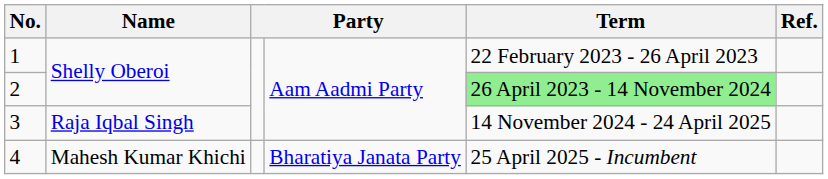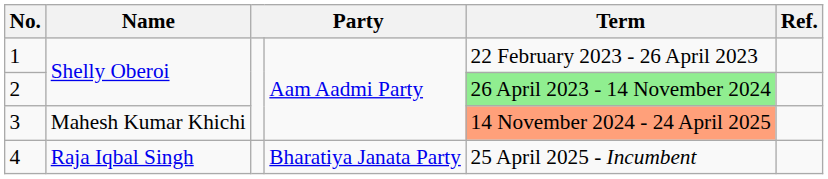(122, 122) Raja Iqbal Singh -> (148, 122) Mahesh Kumar Khichi
(621, 122) no background -> (621, 122) lightsalmon background
(148, 156) Mahesh Kumar Khichi -> (122, 156) Raja Iqbal Singh
